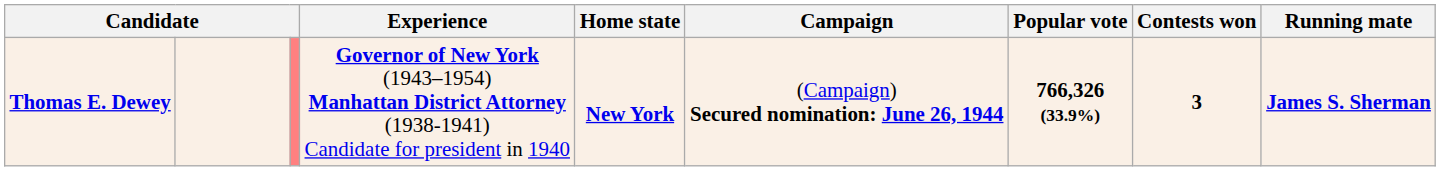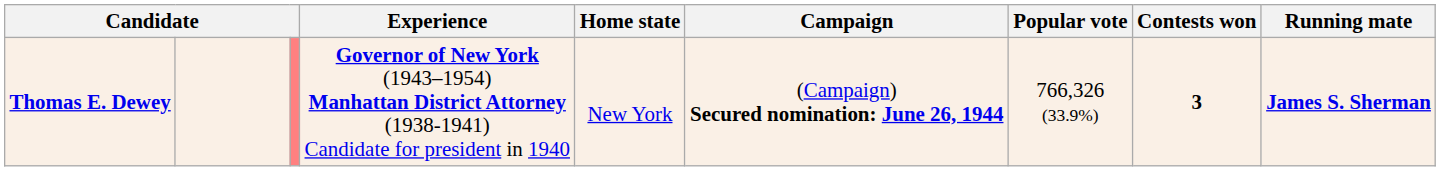(630, 113) bold -> (630, 113) normal
(1070, 101) bold -> (1070, 101) normal
